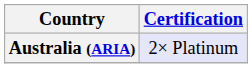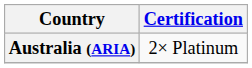(193, 47) lavender background -> (193, 47) no background
